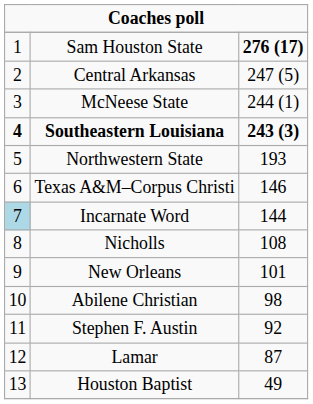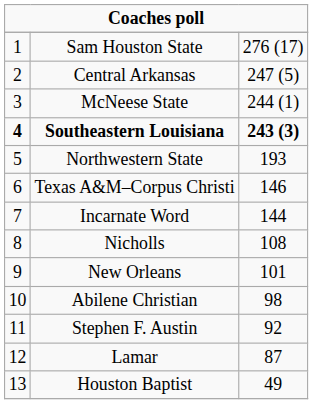(273, 46) bold -> (273, 46) normal
(18, 215) lightblue background -> (18, 215) no background
